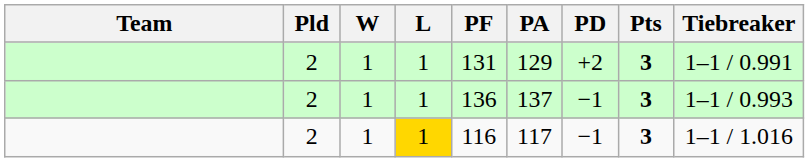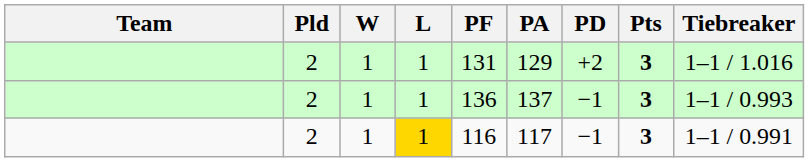(739, 61) 1–1 / 0.991 -> (739, 61) 1–1 / 1.016
(739, 136) 1–1 / 1.016 -> (739, 136) 1–1 / 0.991
